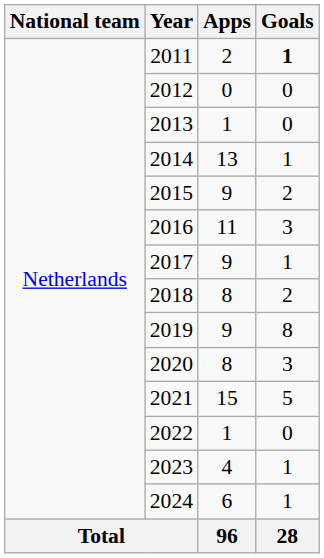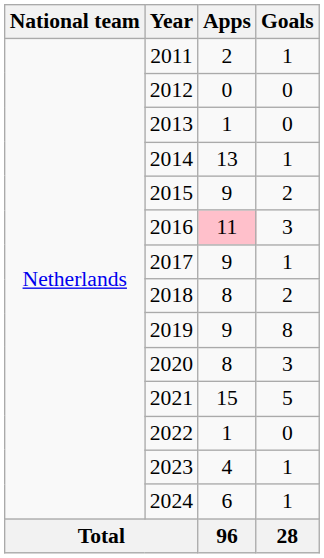(287, 55) bold -> (287, 55) normal
(227, 227) no background -> (227, 227) pink background
